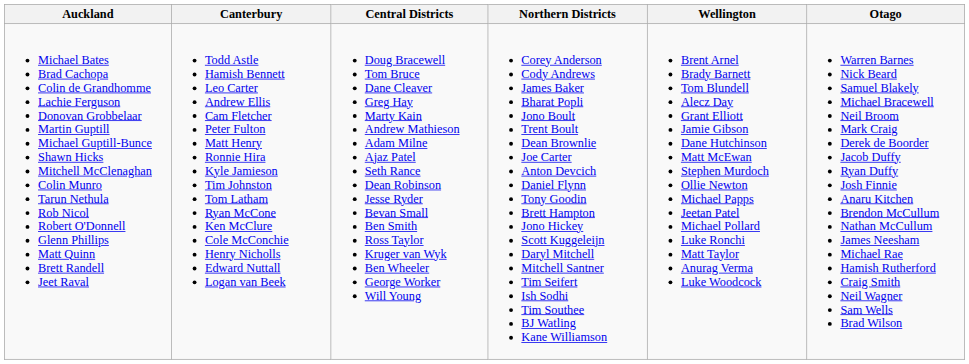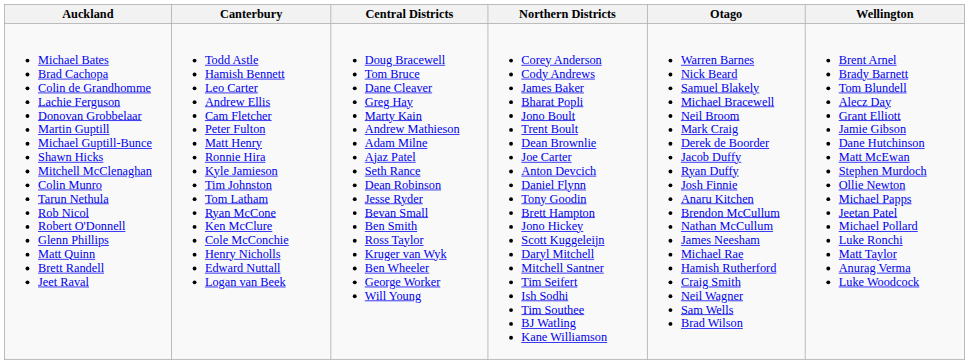columns swapped: (886, 14) <-> (727, 14)
